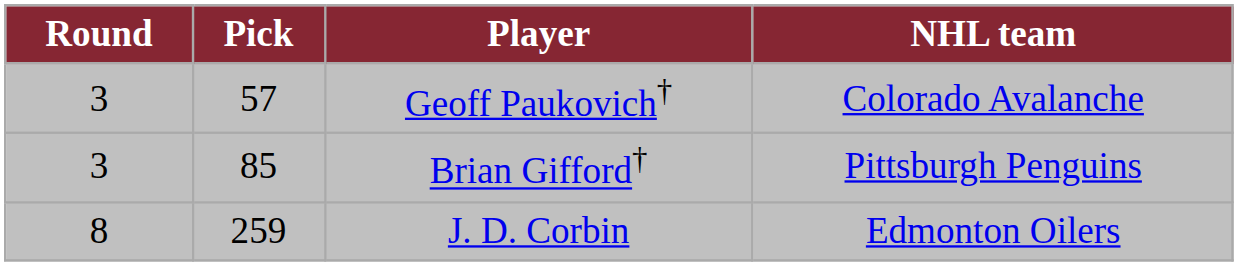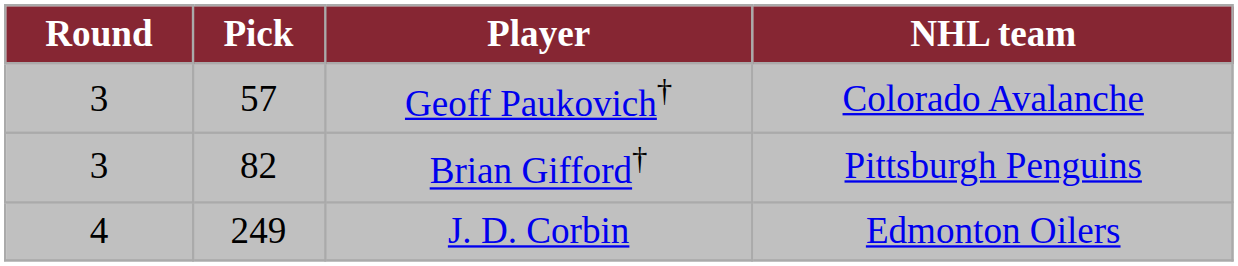(258, 166) 85 -> (258, 166) 82
(99, 230) 8 -> (99, 230) 4
(258, 230) 259 -> (258, 230) 249
